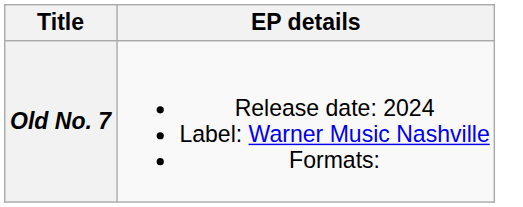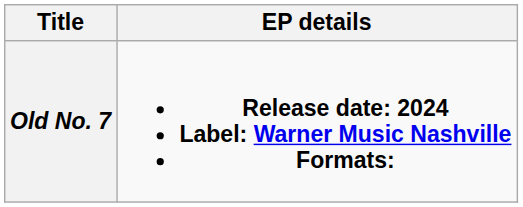(306, 134) normal -> (317, 134) bold
